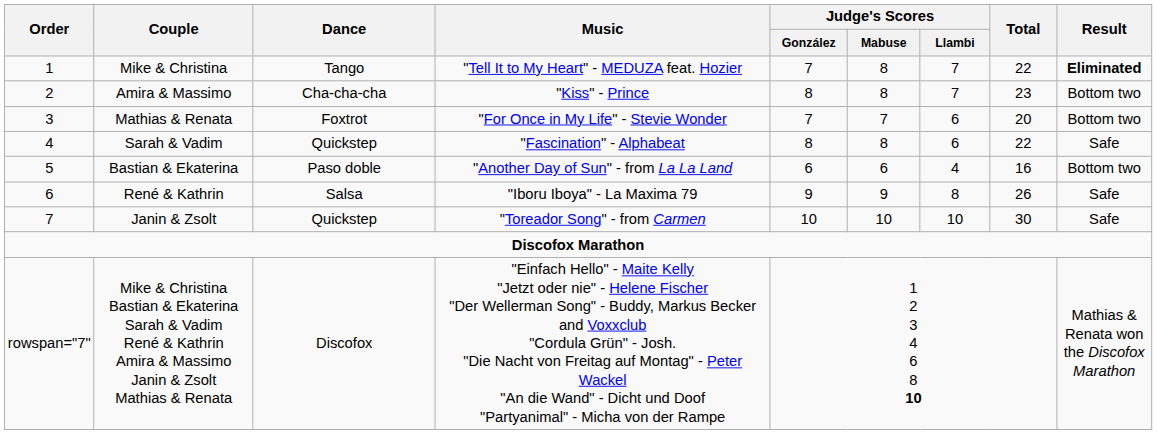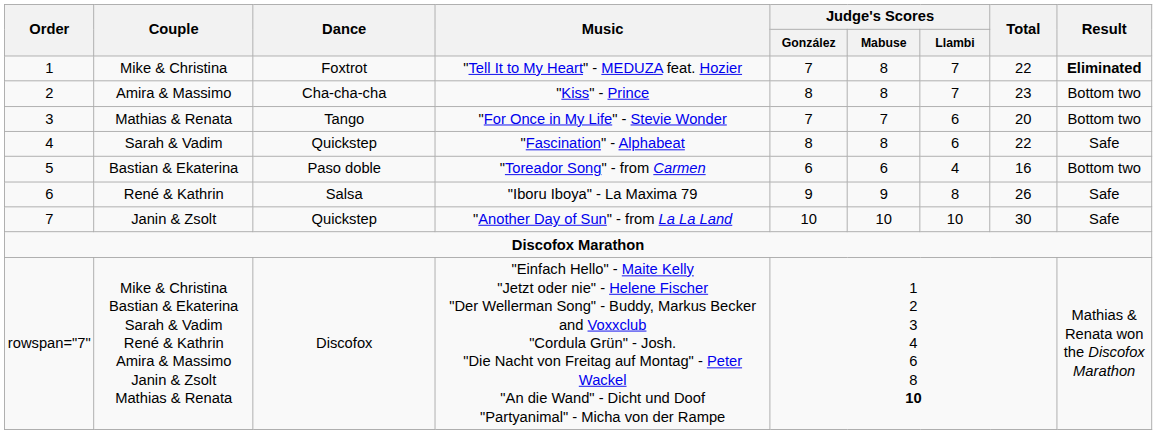(344, 68) Tango -> (344, 68) Foxtrot
(344, 118) Foxtrot -> (344, 118) Tango
(603, 169) "Another Day of Sun" - from La La Land -> (603, 169) "Toreador Song" - from Carmen
(603, 219) "Toreador Song" - from Carmen -> (603, 219) "Another Day of Sun" - from La La Land
